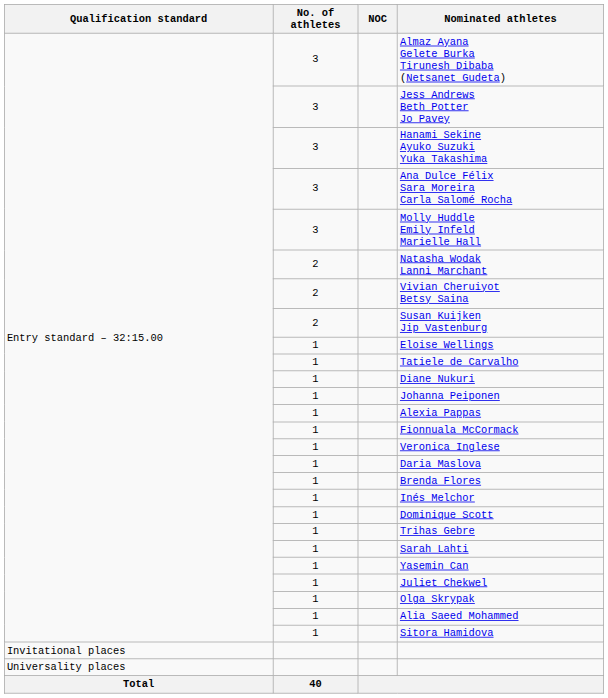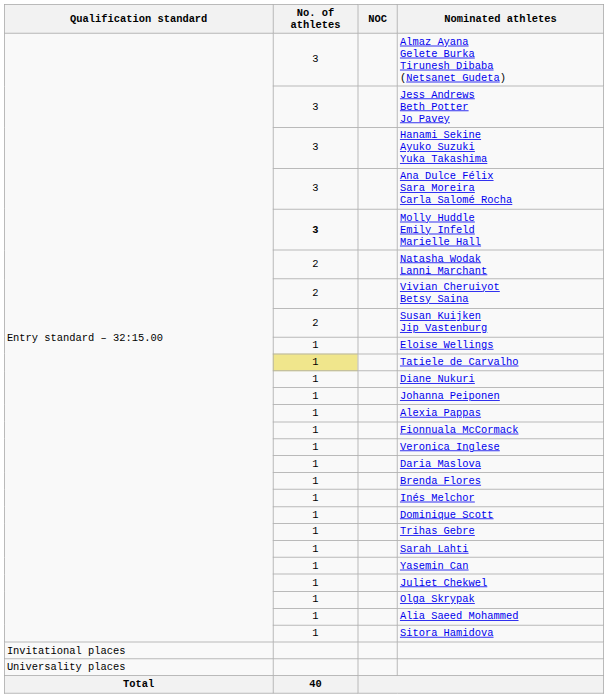(315, 230) normal -> (315, 230) bold
(315, 362) no background -> (315, 362) khaki background
